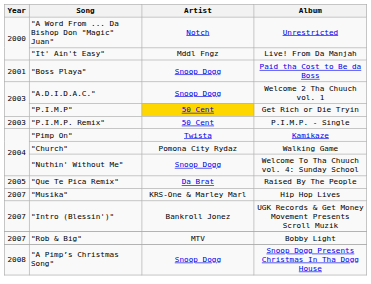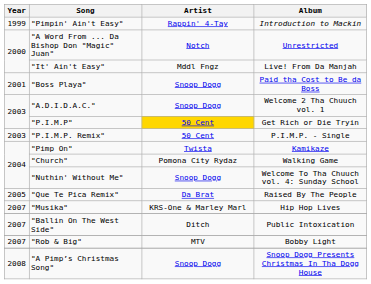+ row: (77, 23)
- row: (73, 216)
+ row: (75, 225)
